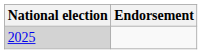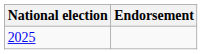(22, 37) lightgrey background -> (22, 37) no background
